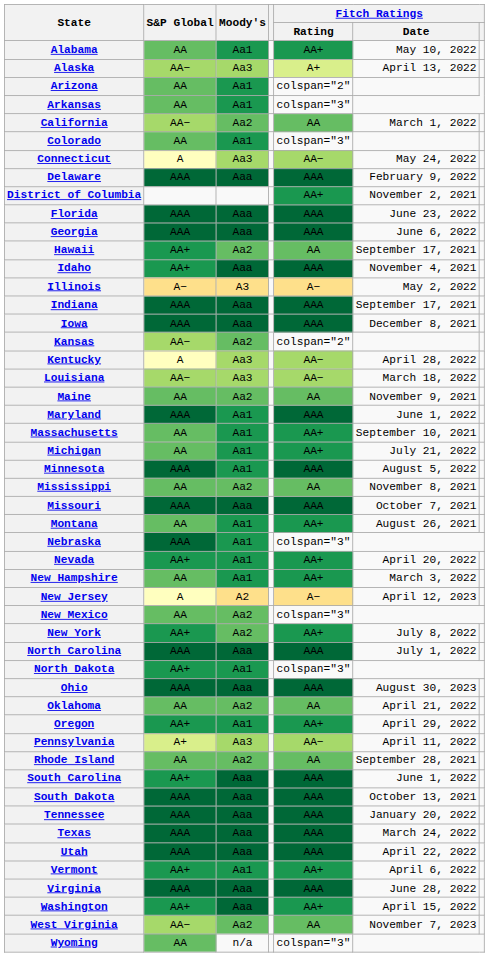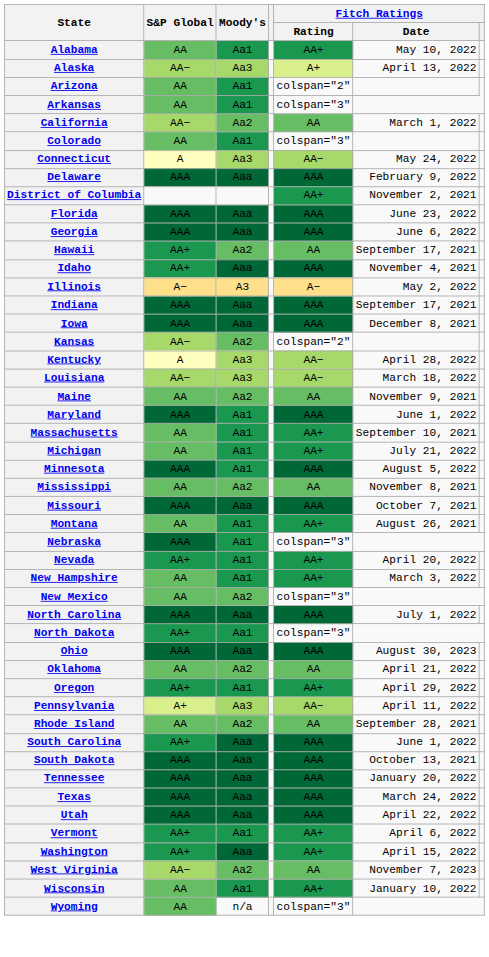- row: (74, 597)
- row: (74, 633)
- row: (74, 888)
+ row: (74, 888)
